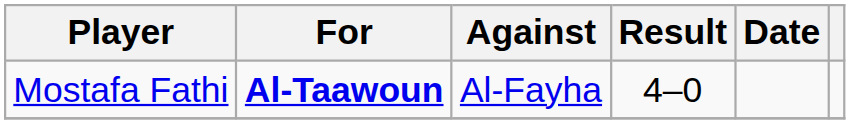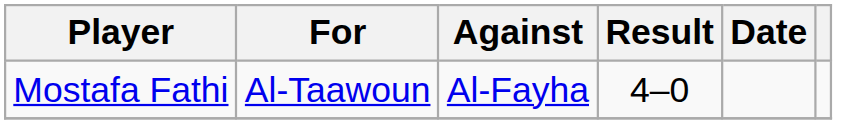(344, 88) bold -> (338, 88) normal
